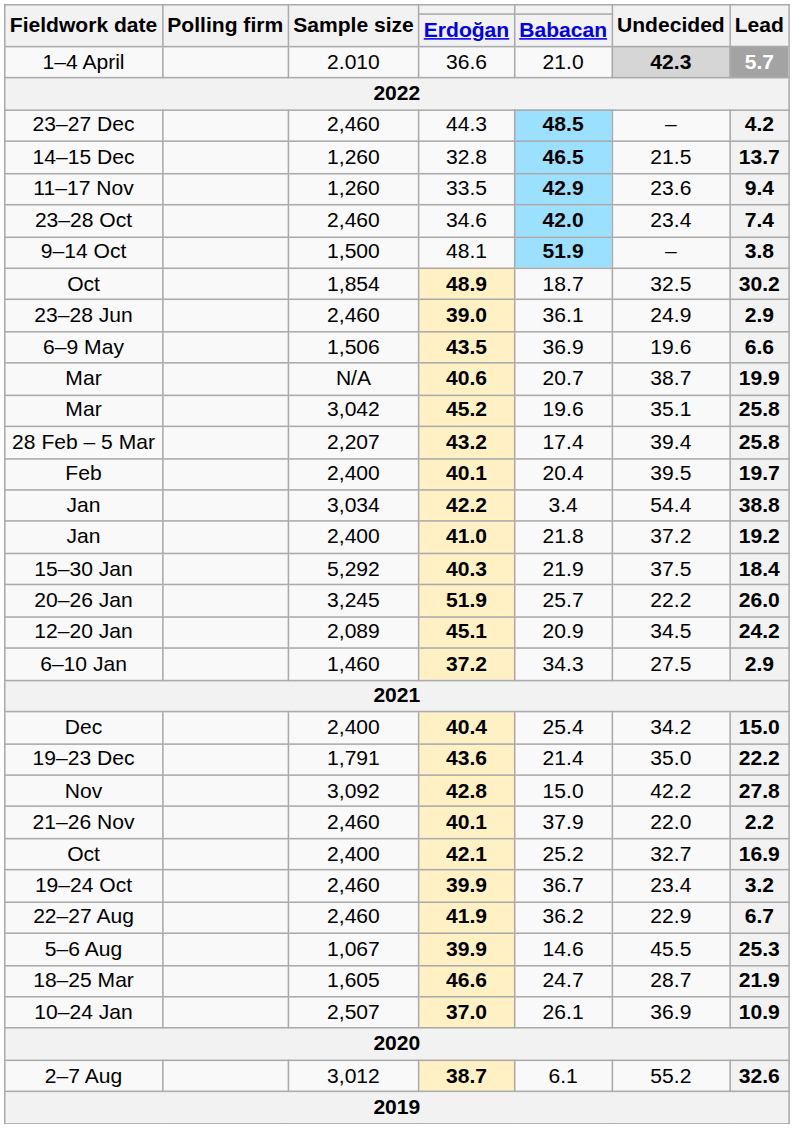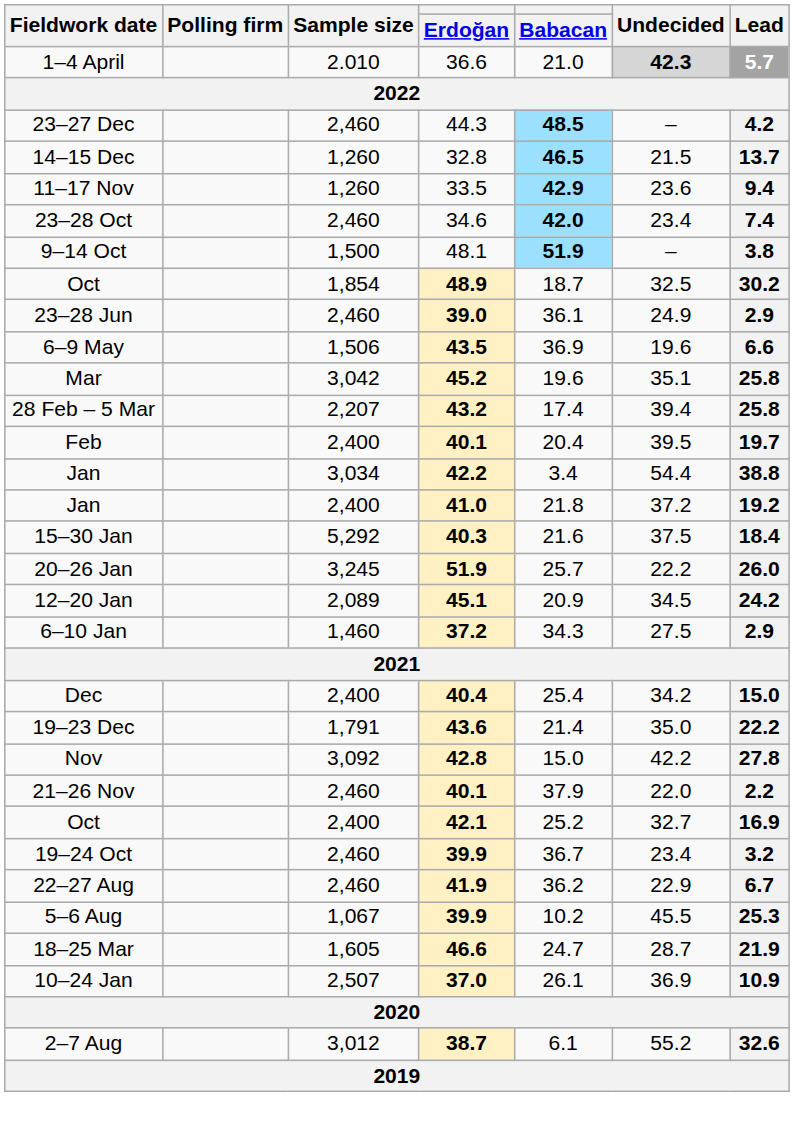- row: (84, 378)
(563, 568) 21.9 -> (563, 536) 21.6
(563, 948) 14.6 -> (563, 916) 10.2
